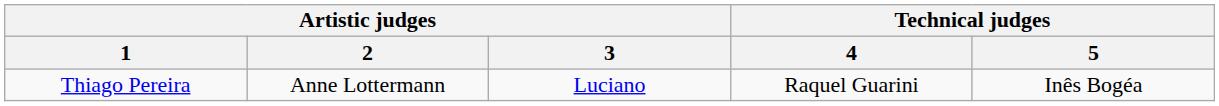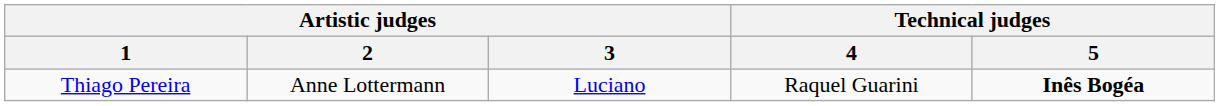(1093, 84) normal -> (1093, 84) bold
